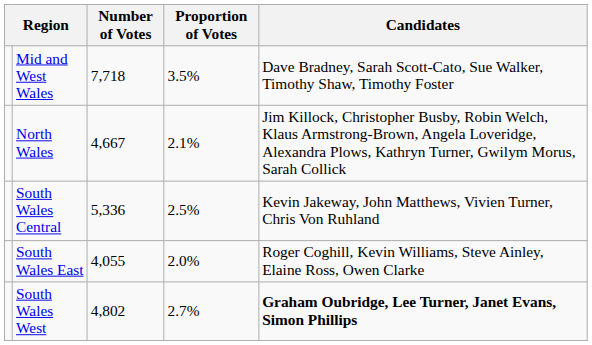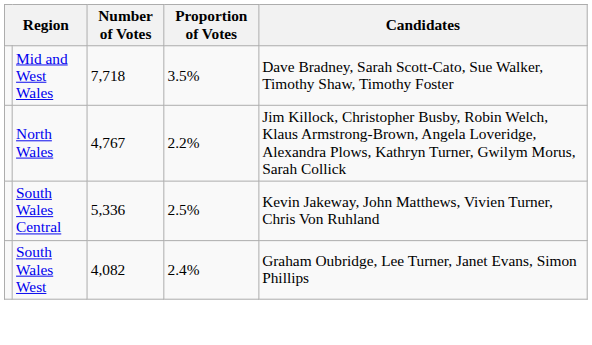(108, 143) 4,667 -> (108, 143) 4,767
(183, 143) 2.1% -> (183, 143) 2.2%
- row: (50, 260)
(108, 311) 4,802 -> (108, 269) 4,082
(183, 311) 2.7% -> (183, 269) 2.4%
(409, 311) bold -> (419, 269) normal
